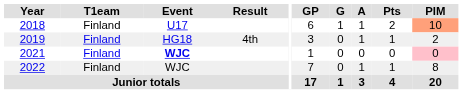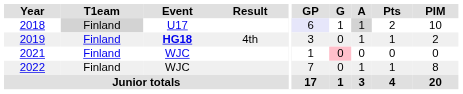(102, 25) no background -> (102, 25) lightgrey background
(311, 25) no background -> (311, 25) lavender background
(362, 25) no background -> (362, 25) lightgrey background
(435, 25) lightsalmon background -> (435, 25) no background
(177, 39) normal -> (177, 39) bold
(177, 53) bold -> (177, 53) normal
(340, 53) no background -> (340, 53) pink background
(435, 53) pink background -> (435, 53) no background
